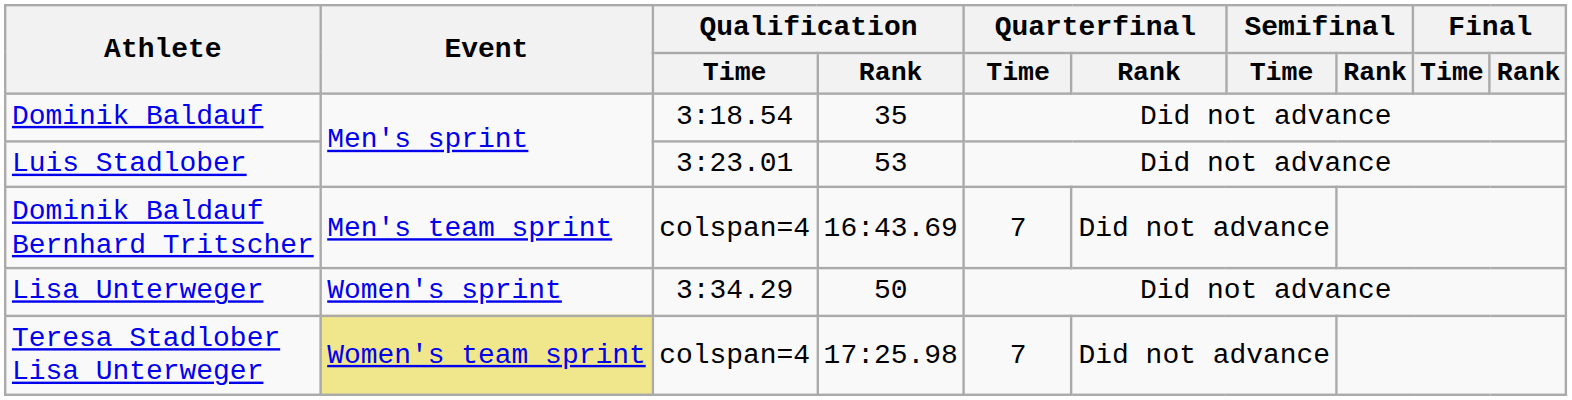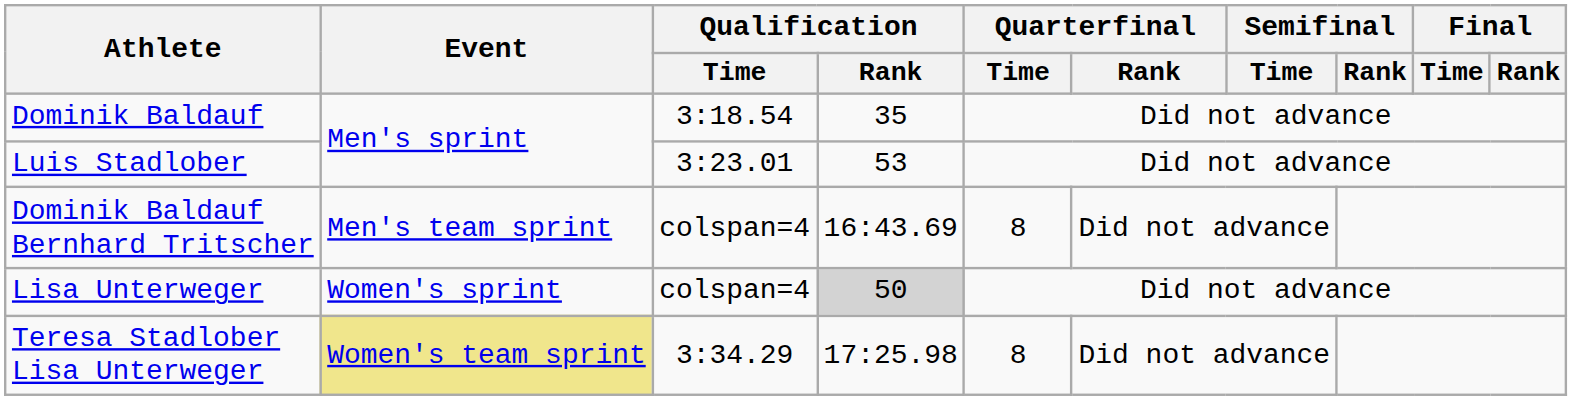(1018, 228) 7 -> (1018, 228) 8
(735, 291) 3:34.29 -> (735, 291) colspan=4
(891, 291) no background -> (891, 291) lightgrey background
(735, 355) colspan=4 -> (735, 355) 3:34.29
(1018, 355) 7 -> (1018, 355) 8
